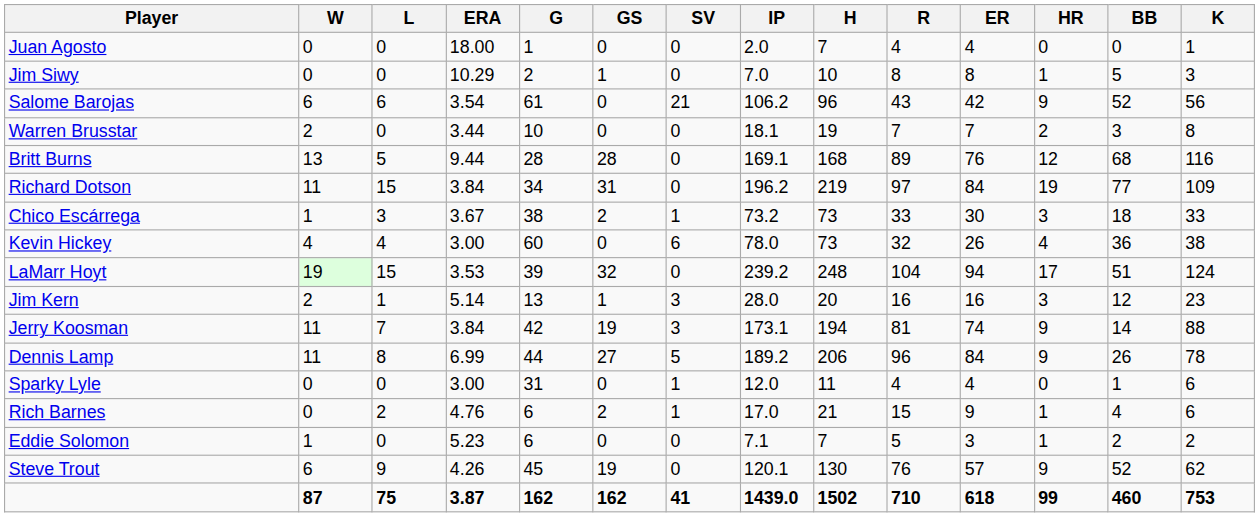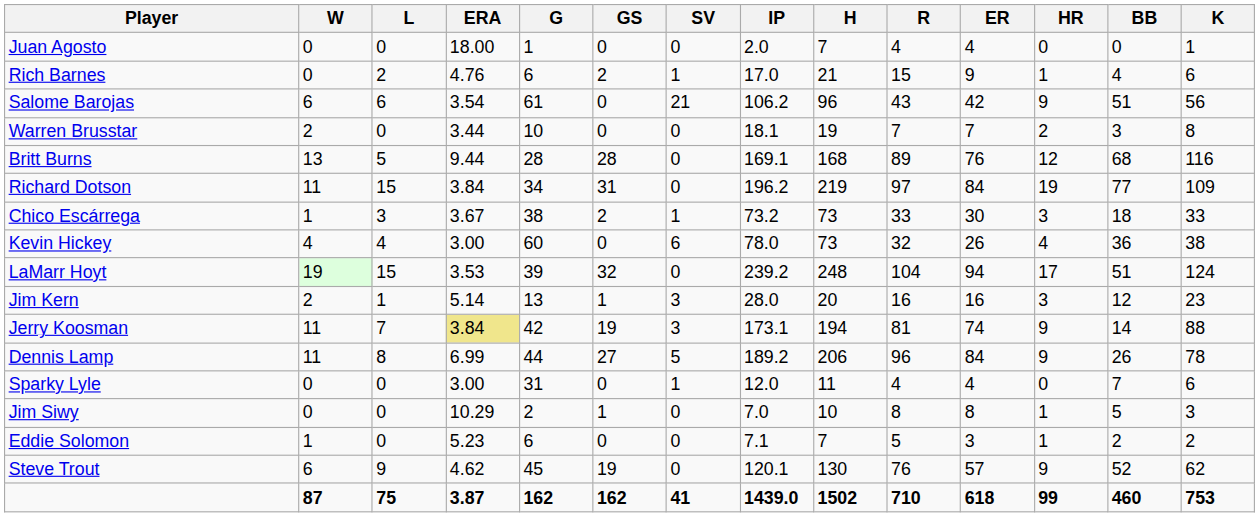rows swapped: (57, 412) <-> (44, 74)
(1122, 103) 52 -> (1122, 103) 51
(467, 328) no background -> (467, 328) khaki background
(1117, 384) 1 -> (1117, 384) 7
(467, 469) 4.26 -> (467, 469) 4.62
